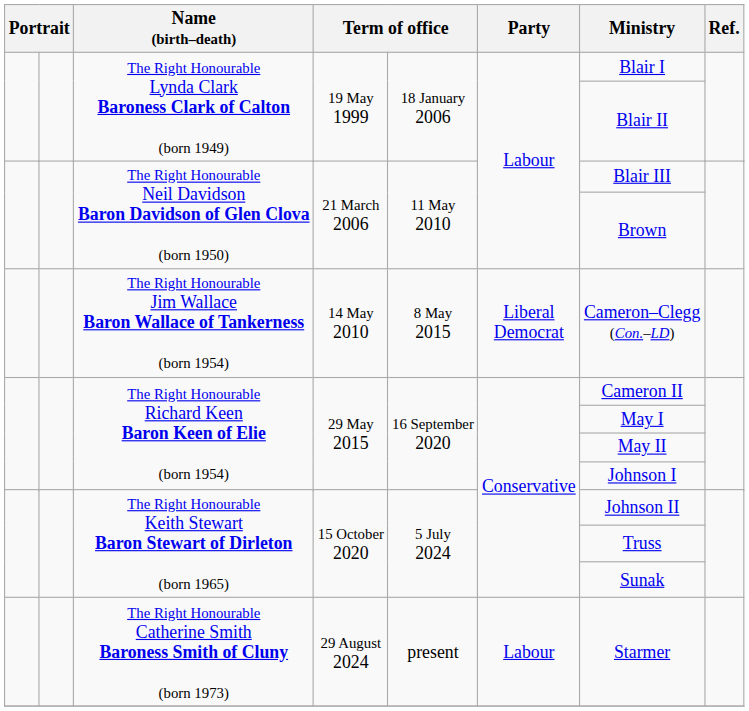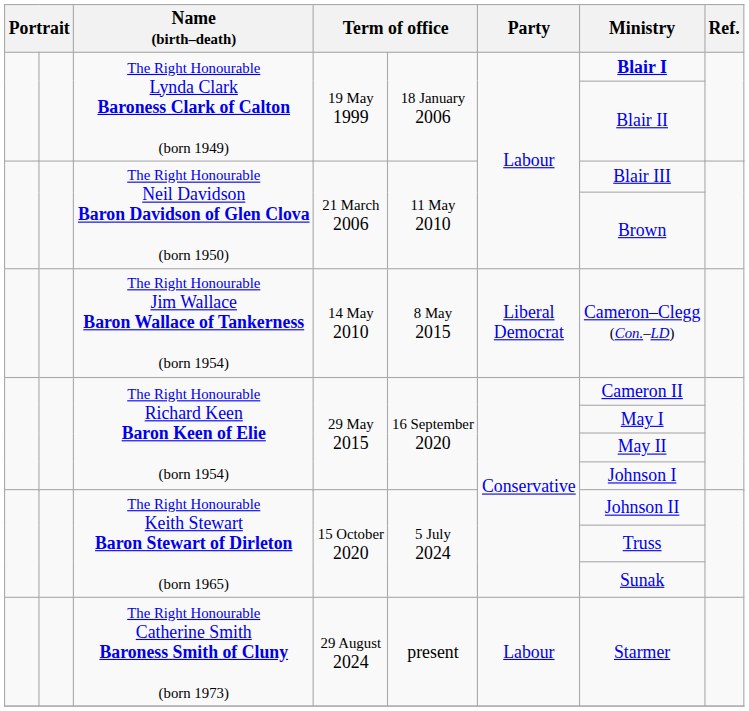(642, 66) normal -> (642, 66) bold
